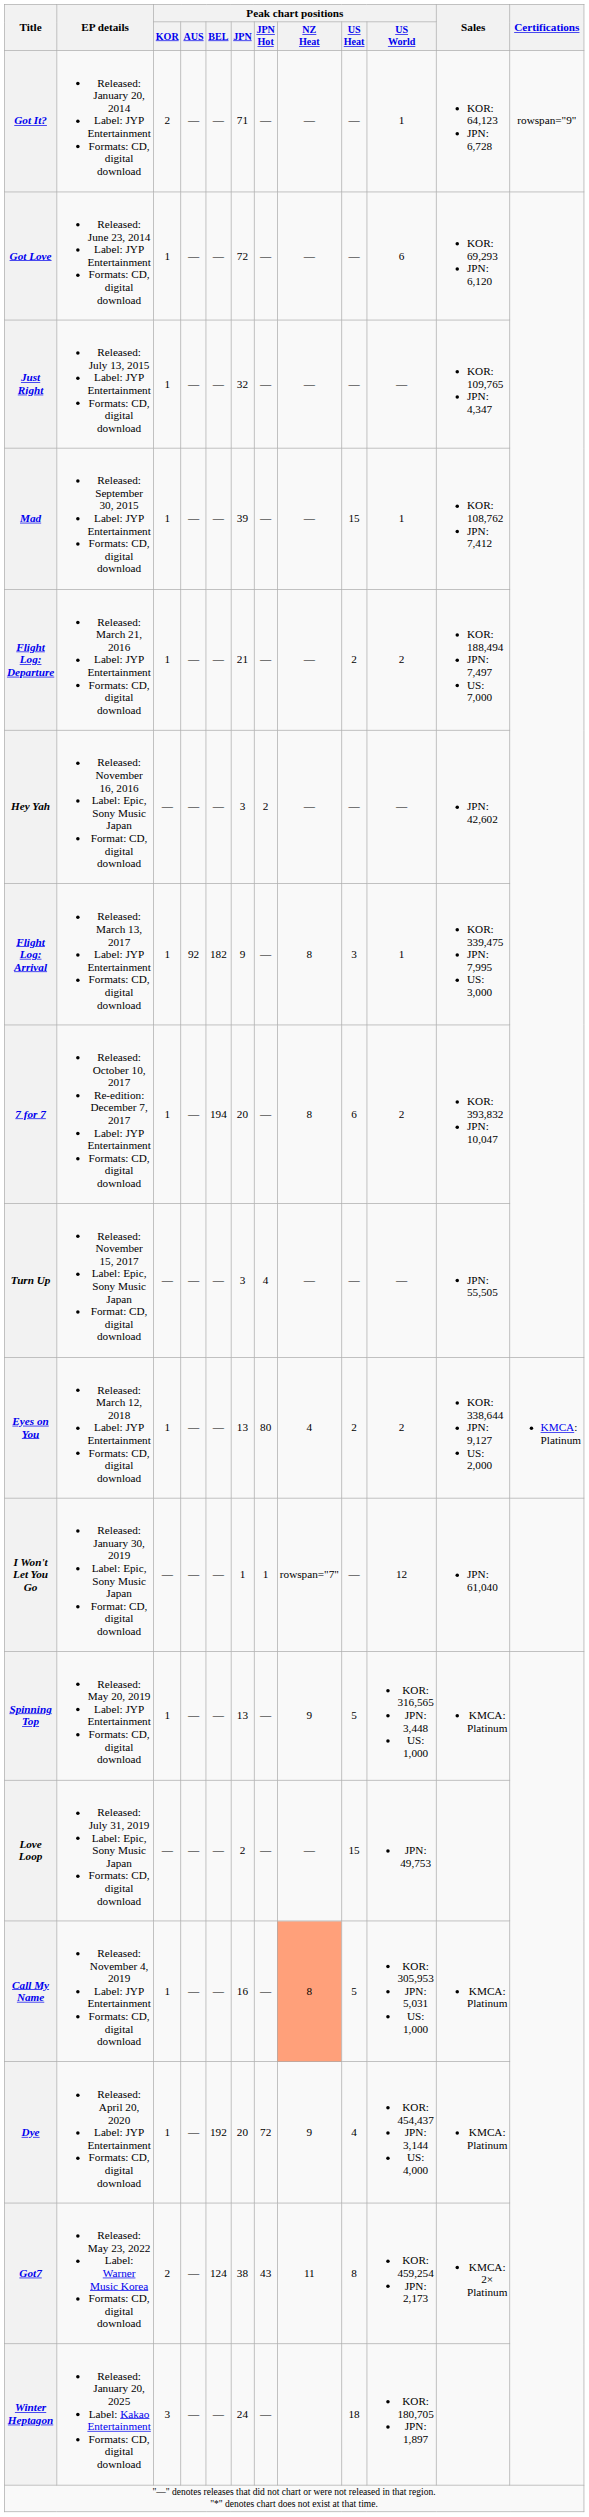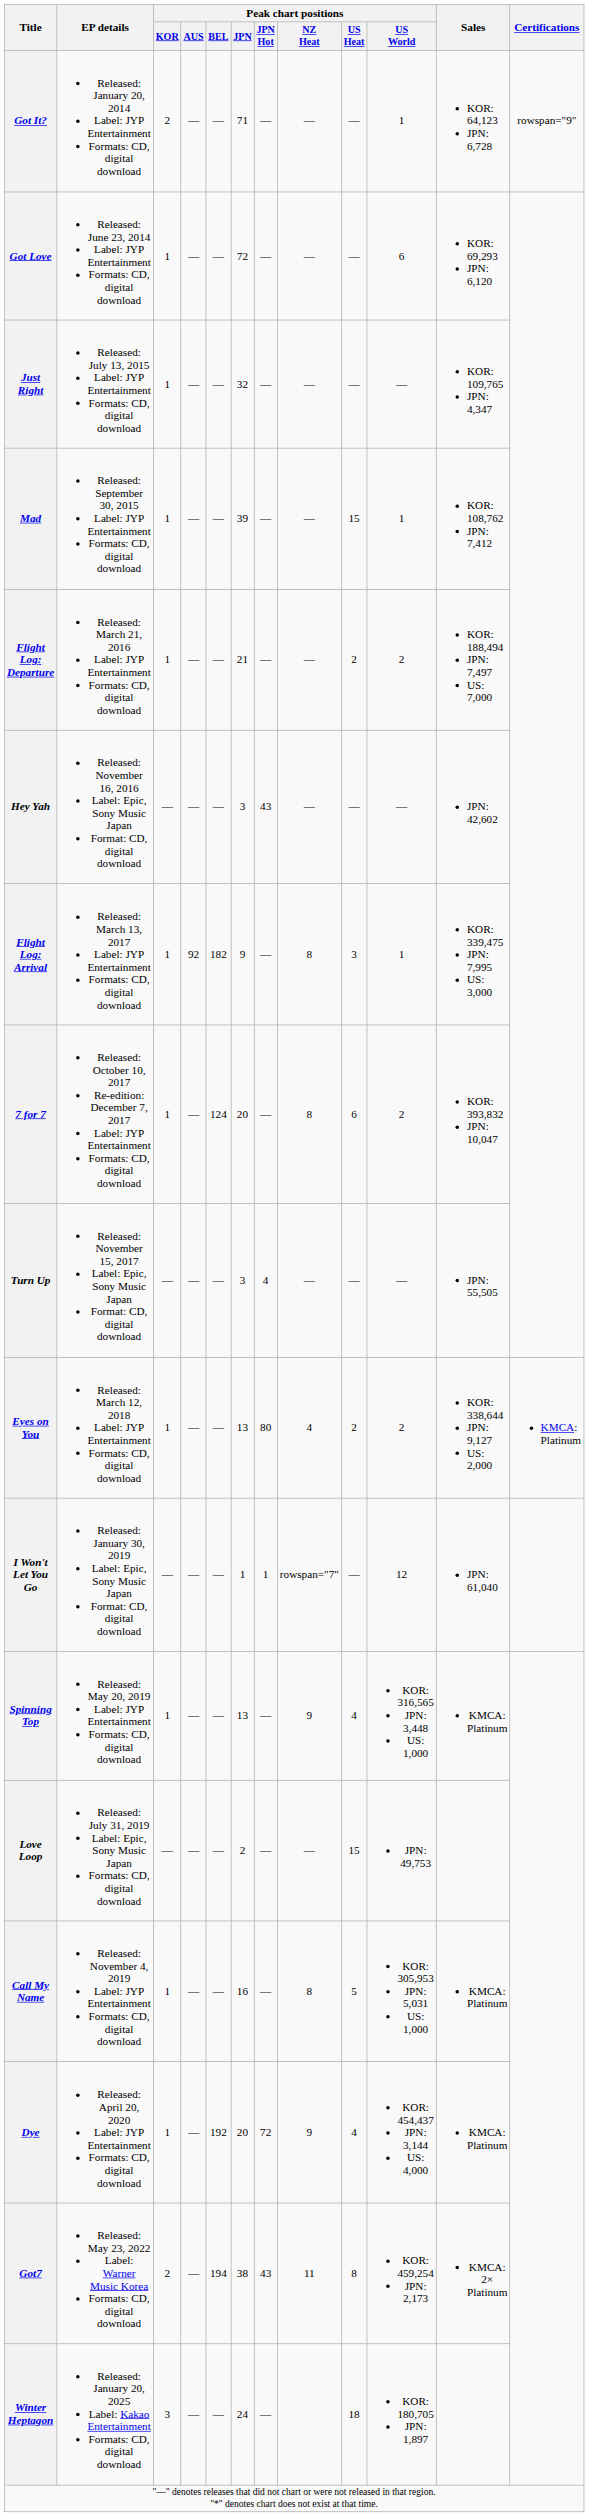(266, 807) 2 -> (266, 807) 43
(218, 1114) 194 -> (218, 1114) 124
(354, 1715) 5 -> (354, 1715) 4
(309, 1991) lightsalmon background -> (309, 1991) no background
(218, 2273) 124 -> (218, 2273) 194
